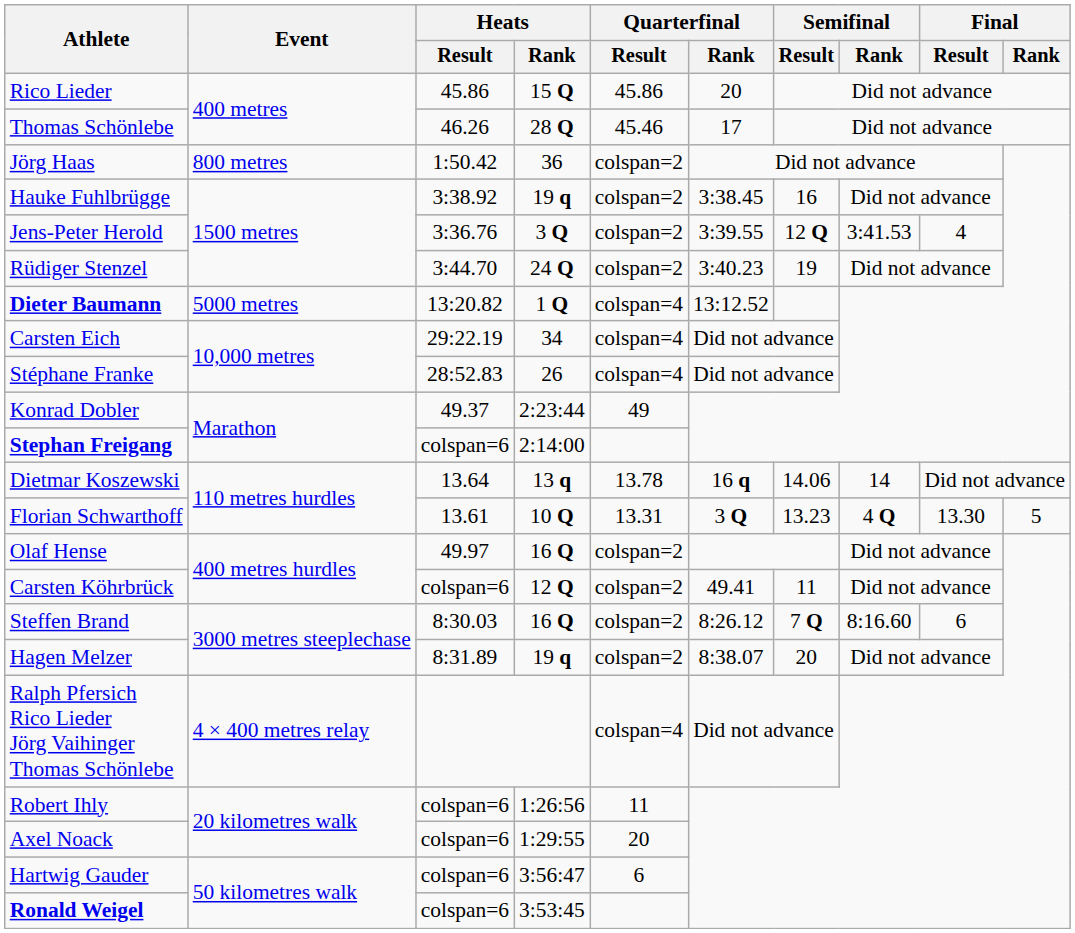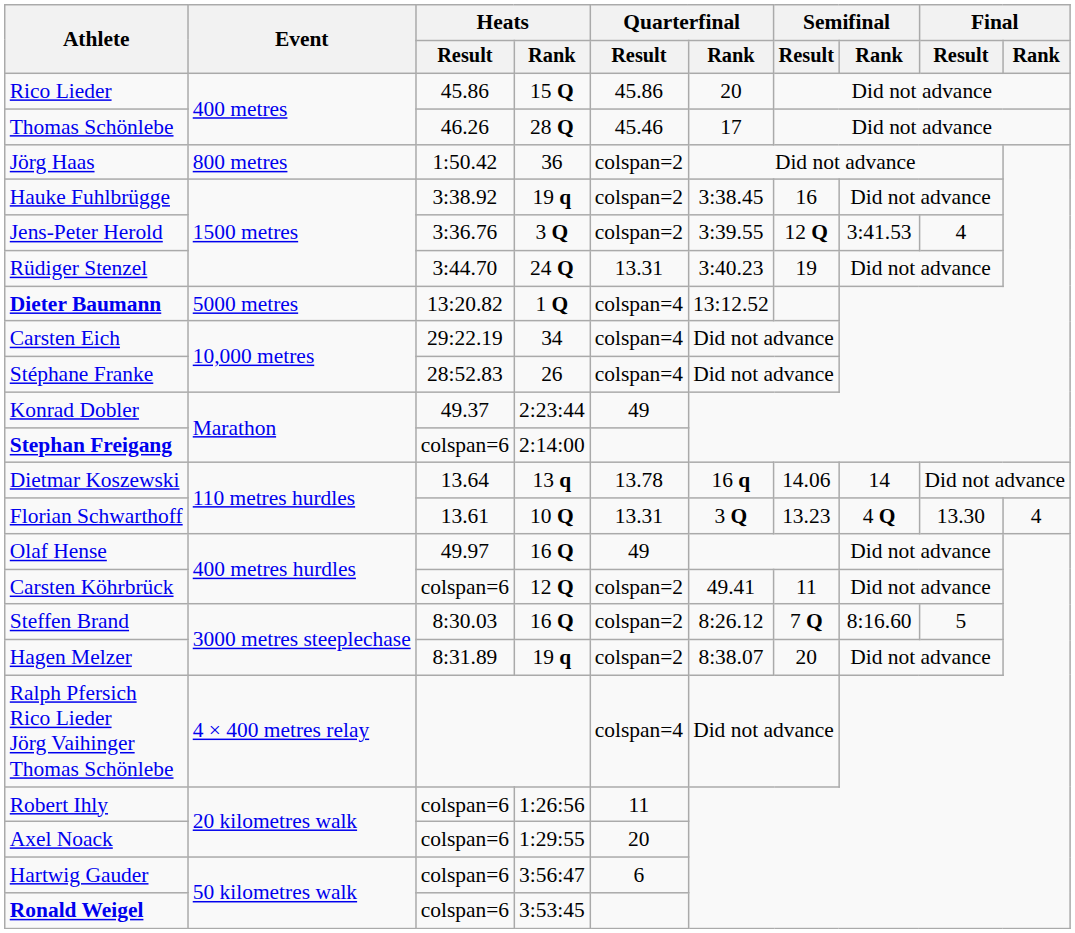(639, 268) colspan=2 -> (639, 268) 13.31
(1036, 516) 5 -> (1036, 516) 4
(639, 551) colspan=2 -> (639, 551) 49
(961, 622) 6 -> (961, 622) 5
